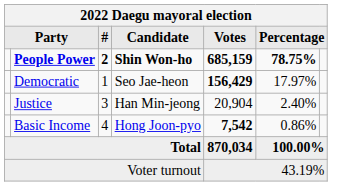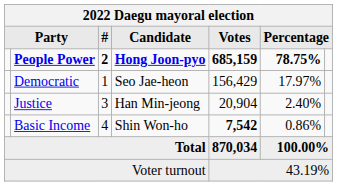(153, 59) Shin Won-ho -> (160, 59) Hong Joon-pyo
(230, 81) bold -> (235, 81) normal
(158, 125) Hong Joon-pyo -> (151, 125) Shin Won-ho
